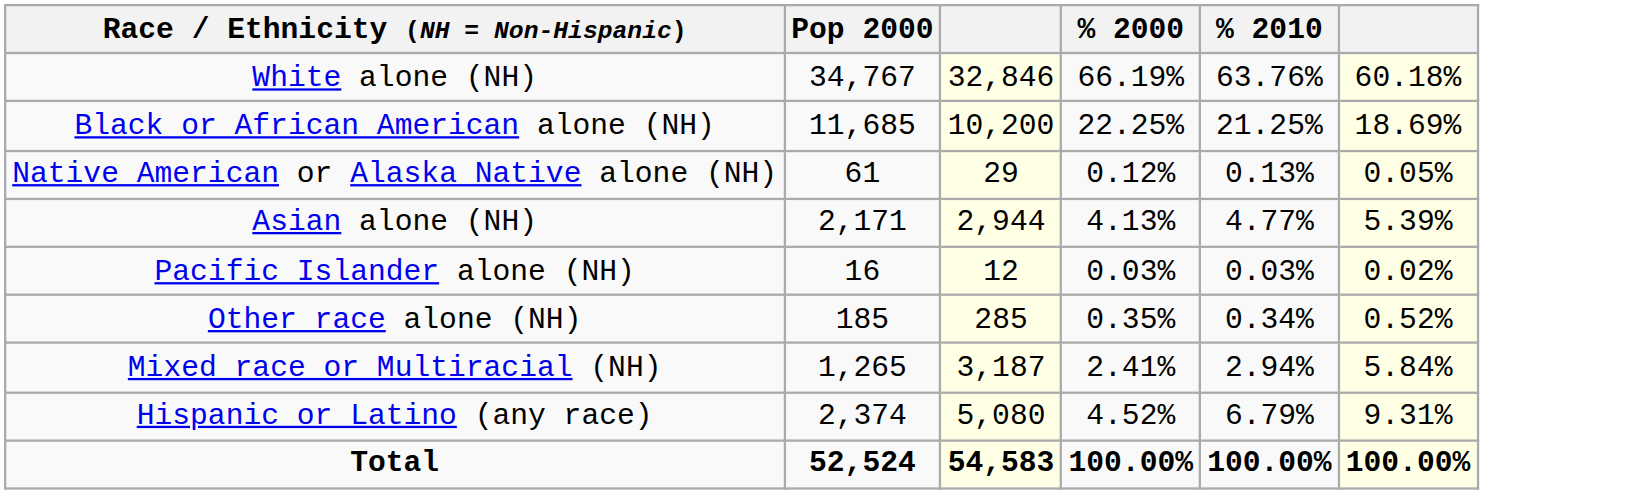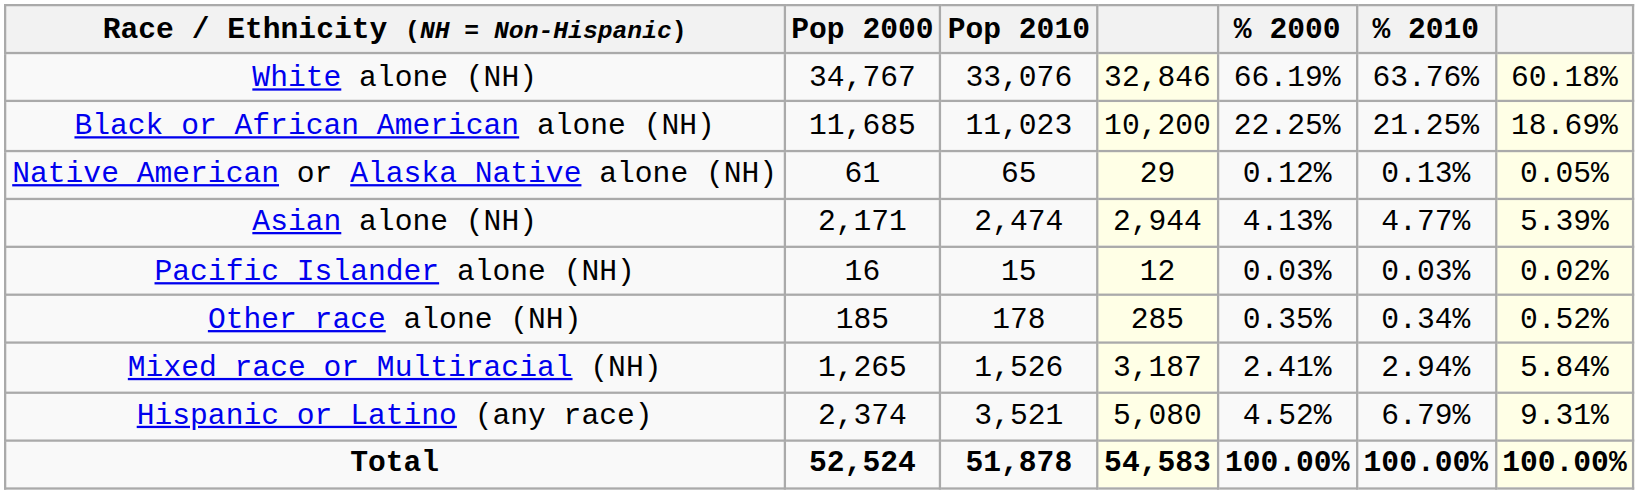+ column: (1019, 29)
